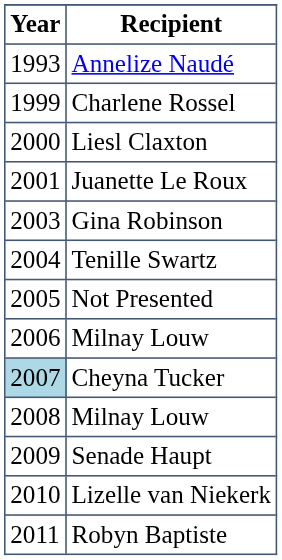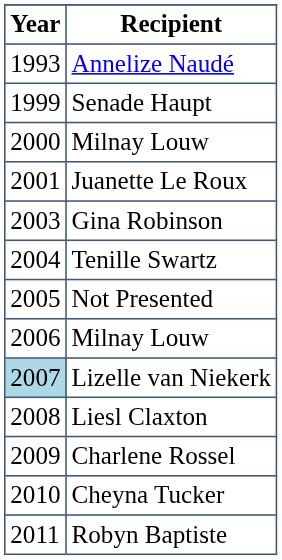(153, 102) Charlene Rossel -> (142, 102) Senade Haupt
(140, 141) Liesl Claxton -> (140, 141) Milnay Louw
(148, 377) Cheyna Tucker -> (171, 377) Lizelle van Niekerk
(140, 416) Milnay Louw -> (140, 416) Liesl Claxton
(142, 455) Senade Haupt -> (153, 455) Charlene Rossel
(171, 495) Lizelle van Niekerk -> (148, 495) Cheyna Tucker
